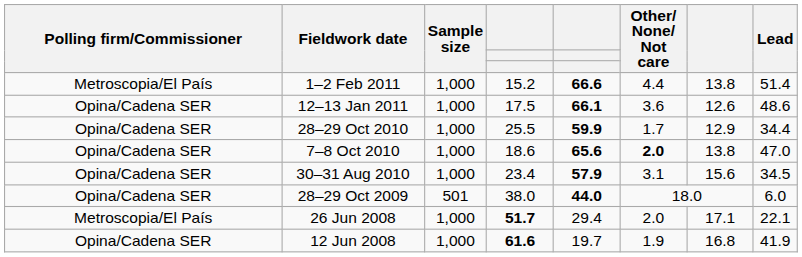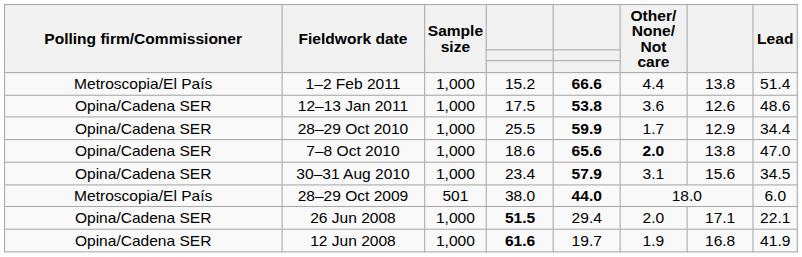(587, 106) 66.1 -> (587, 106) 53.8
(143, 196) Opina/Cadena SER -> (143, 196) Metroscopia/El País
(143, 218) Metroscopia/El País -> (143, 218) Opina/Cadena SER
(520, 218) 51.7 -> (520, 218) 51.5
